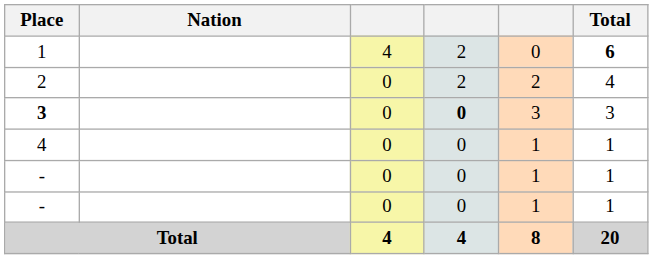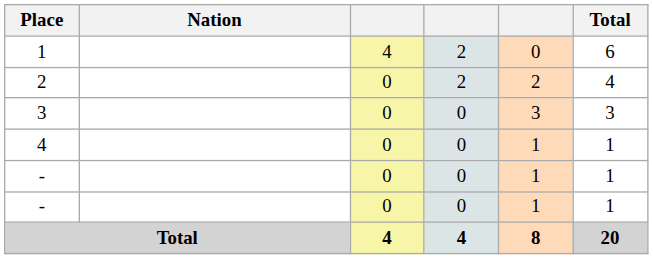(610, 51) bold -> (610, 51) normal
(42, 113) bold -> (42, 113) normal
(461, 113) bold -> (461, 113) normal
